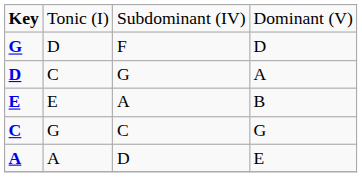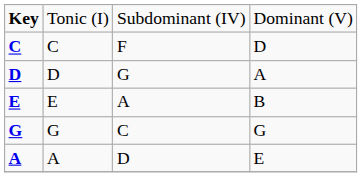(15, 46) G -> (15, 46) C
(53, 46) D -> (53, 46) C
(53, 74) C -> (53, 74) D
(15, 130) C -> (15, 130) G
